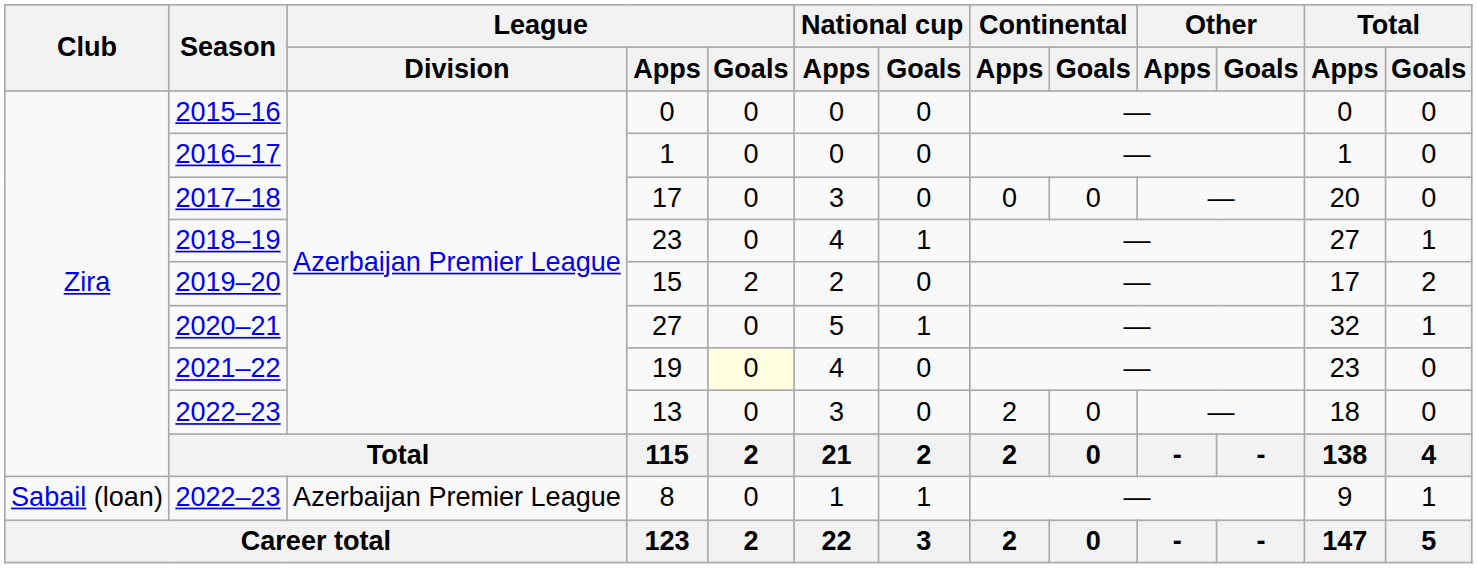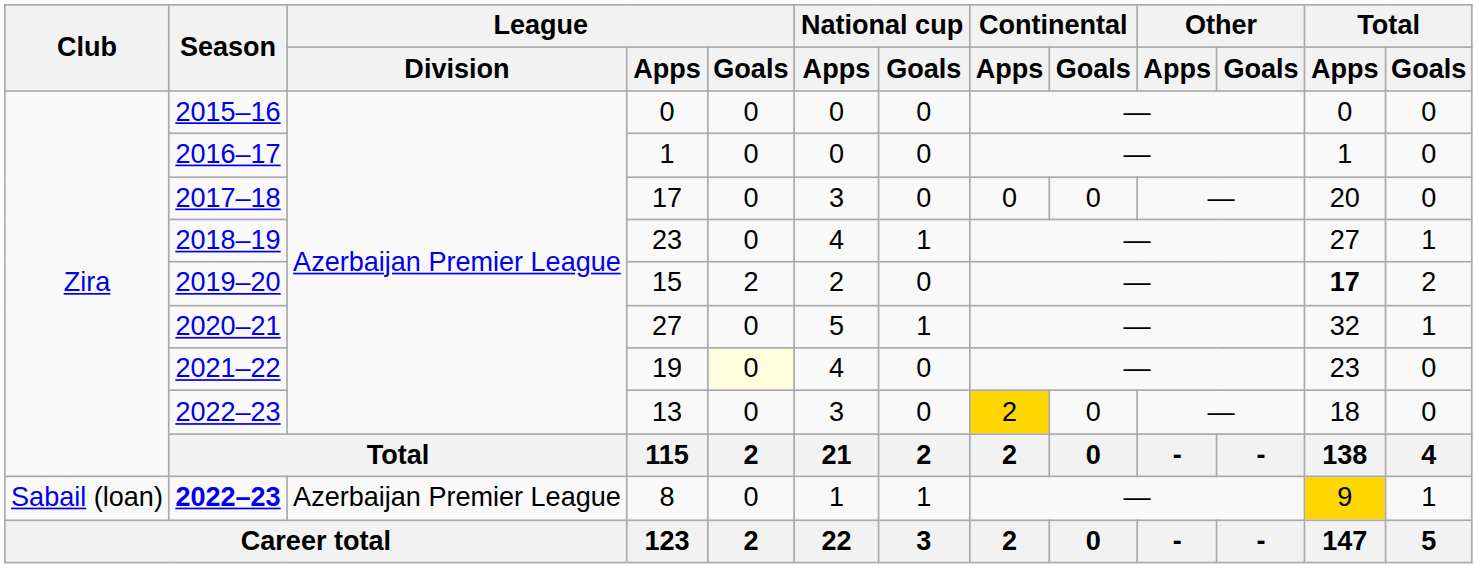(1345, 283) normal -> (1345, 283) bold
(1009, 411) no background -> (1009, 411) gold background
(228, 497) normal -> (228, 497) bold
(1345, 497) no background -> (1345, 497) gold background
